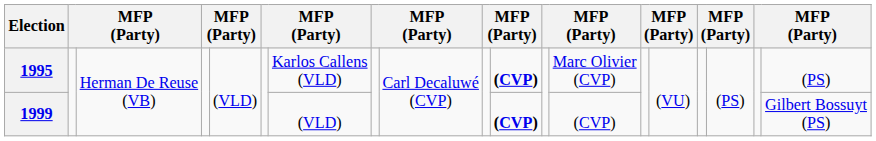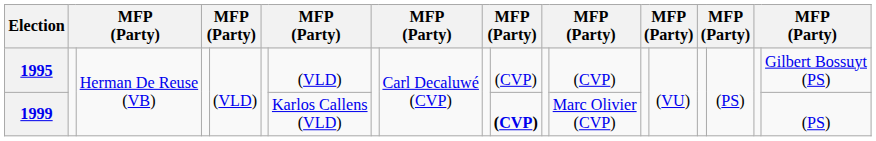(320, 70) Karlos Callens (VLD) -> (320, 79) (VLD)
(516, 79) bold -> (516, 79) normal
(595, 70) Marc Olivier (CVP) -> (595, 79) (CVP)
(816, 79) (PS) -> (816, 70) Gilbert Bossuyt (PS)
(320, 123) (VLD) -> (320, 114) Karlos Callens (VLD)
(595, 123) (CVP) -> (595, 114) Marc Olivier (CVP)
(816, 114) Gilbert Bossuyt (PS) -> (816, 123) (PS)
